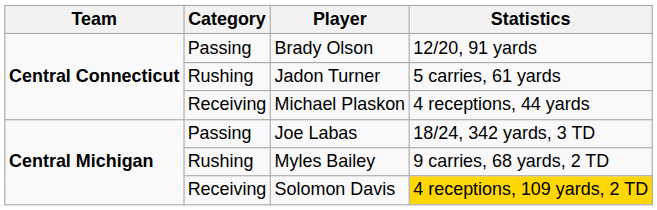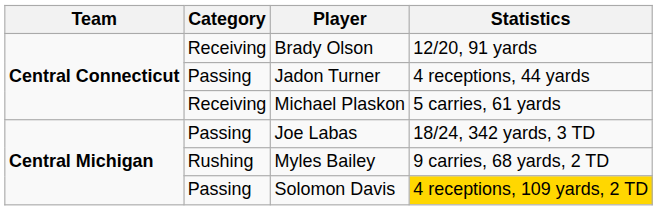(220, 48) Passing -> (227, 48) Receiving
(221, 76) Rushing -> (220, 76) Passing
(487, 76) 5 carries, 61 yards -> (501, 76) 4 receptions, 44 yards
(501, 104) 4 receptions, 44 yards -> (487, 104) 5 carries, 61 yards
(227, 190) Receiving -> (220, 190) Passing
